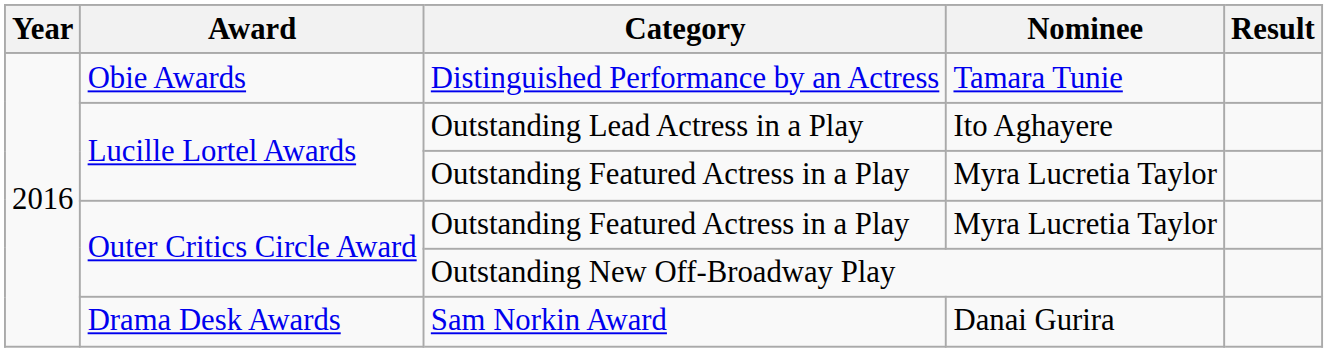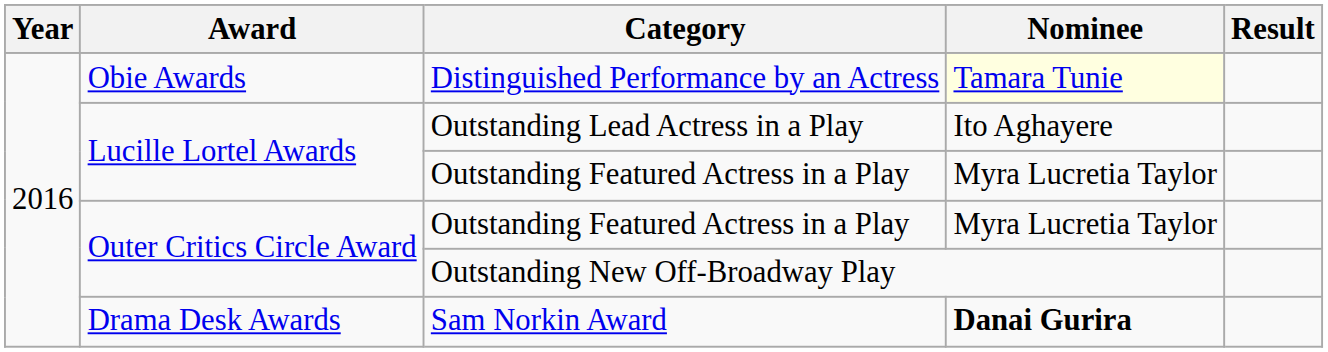(1038, 77) no background -> (1038, 77) lightyellow background
(1034, 321) normal -> (1043, 321) bold
